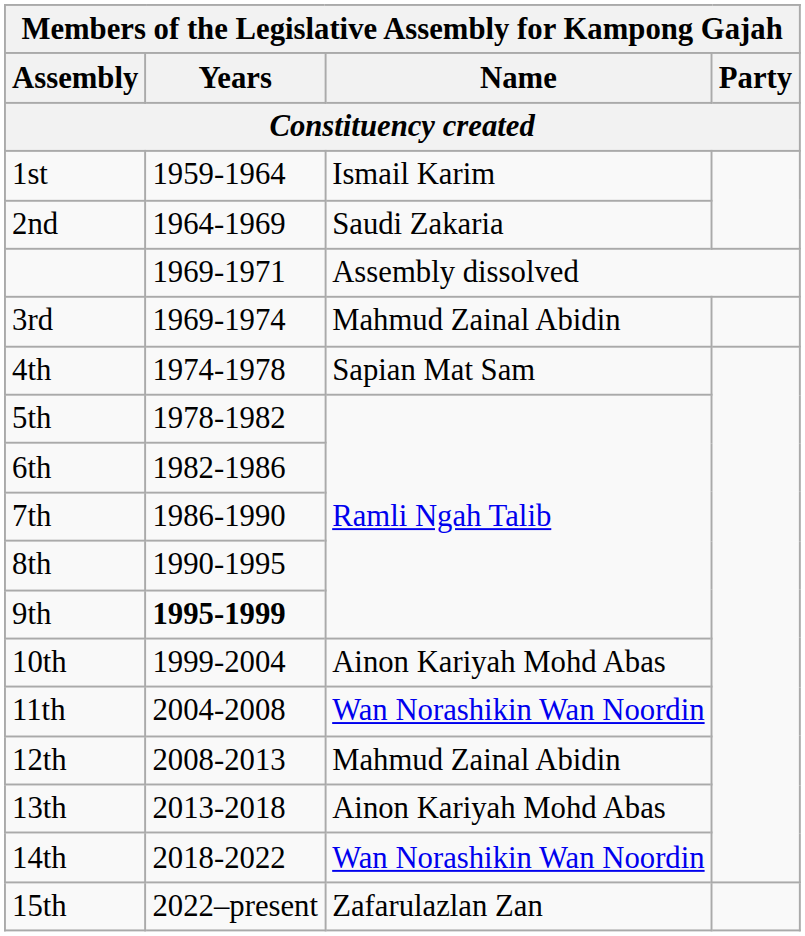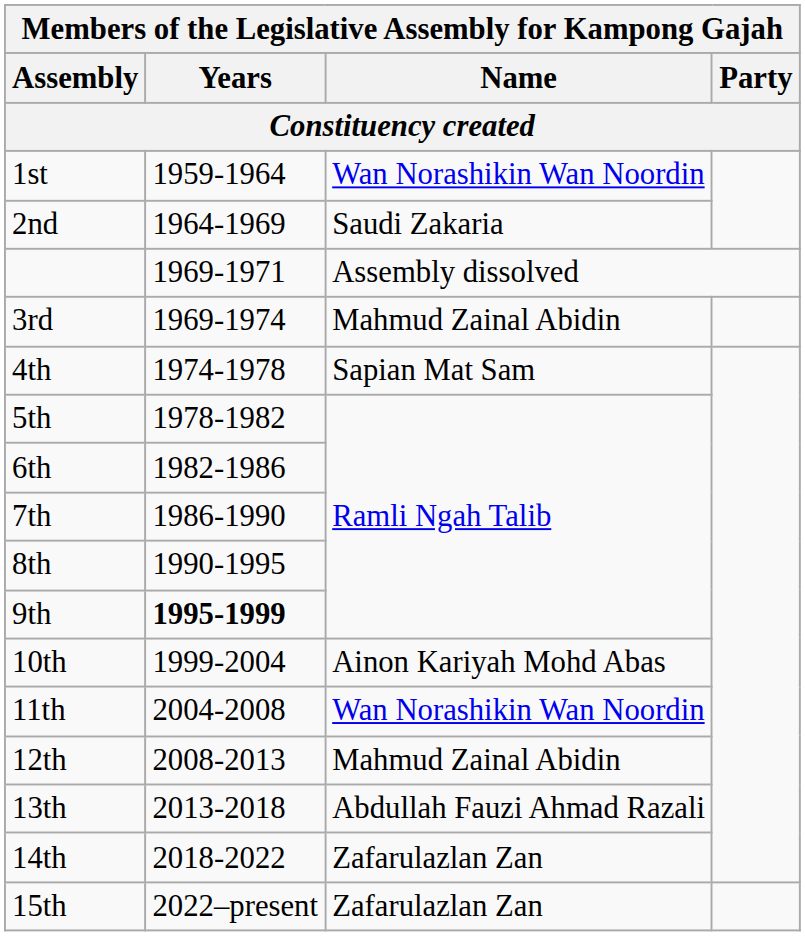(414, 175) Ismail Karim -> (518, 175) Wan Norashikin Wan Noordin
(499, 808) Ainon Kariyah Mohd Abas -> (519, 808) Abdullah Fauzi Ahmad Razali
(518, 857) Wan Norashikin Wan Noordin -> (437, 857) Zafarulazlan Zan
